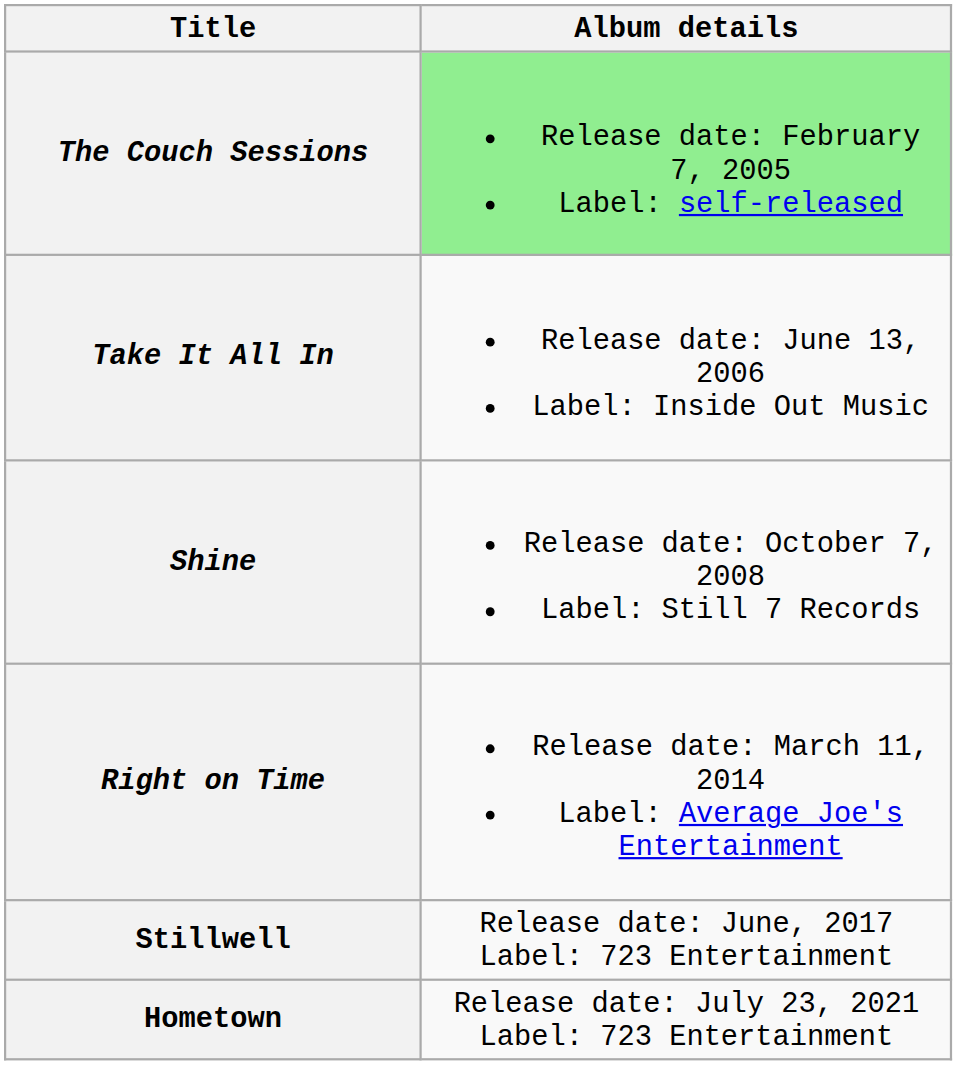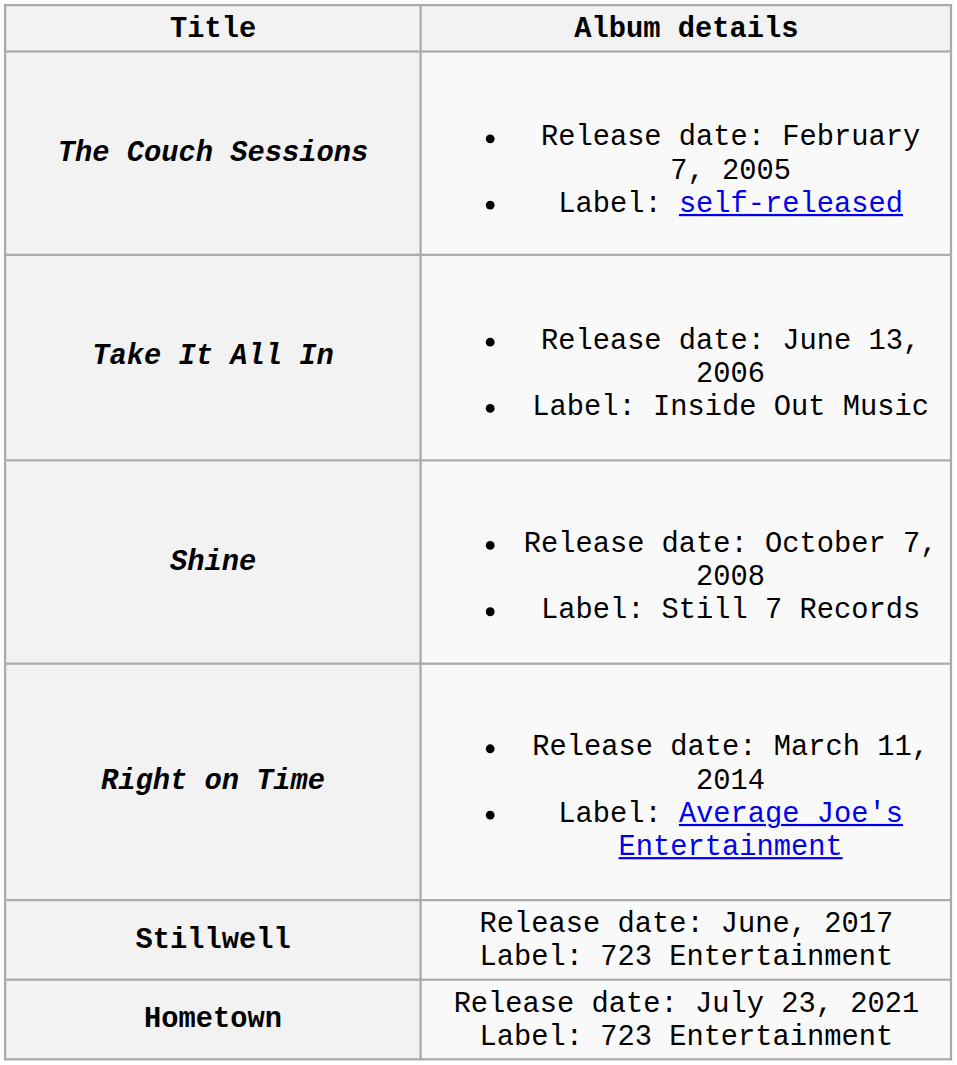(686, 170) lightgreen background -> (686, 170) no background
